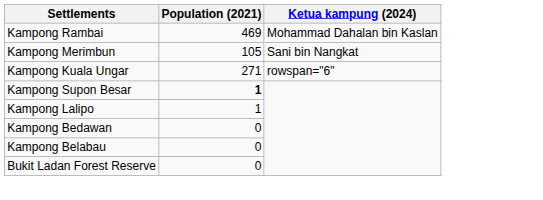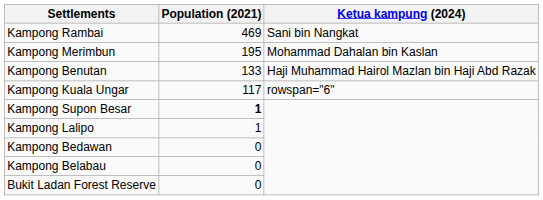(352, 33) Mohammad Dahalan bin Kaslan -> (313, 33) Sani bin Nangkat
(251, 52) 105 -> (251, 52) 195
(313, 52) Sani bin Nangkat -> (352, 52) Mohammad Dahalan bin Kaslan
+ row: (57, 71)
(251, 71) 271 -> (252, 90) 117
